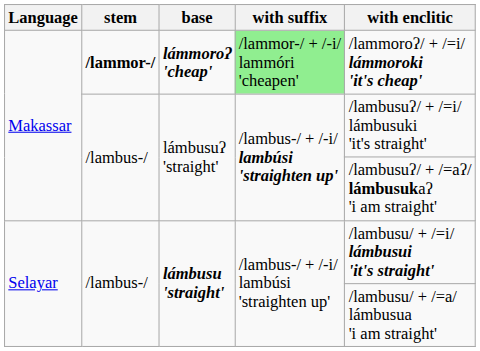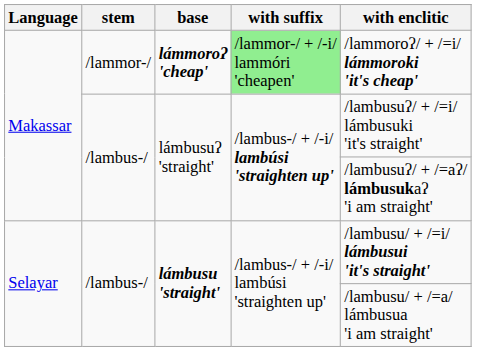(120, 62) bold -> (118, 62) normal
